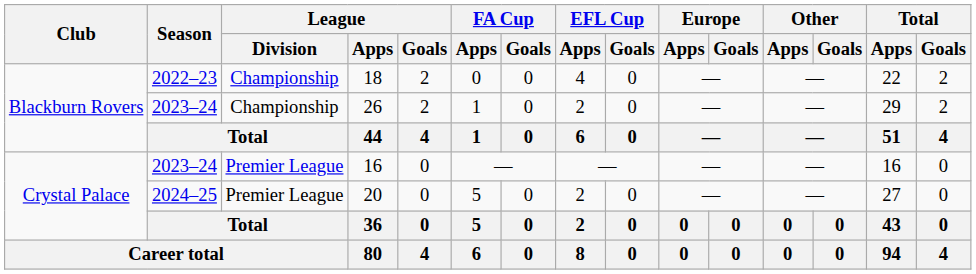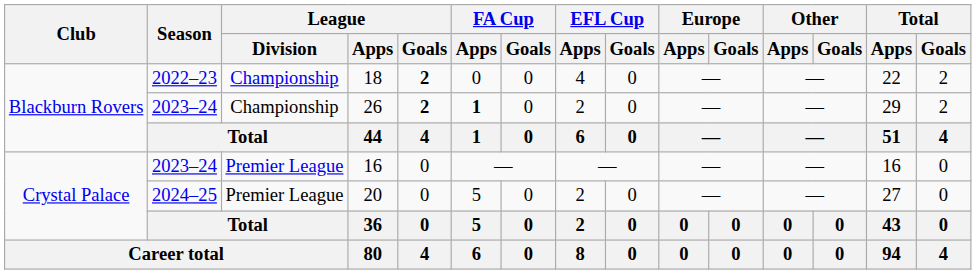(425, 78) normal -> (425, 78) bold
(425, 107) normal -> (425, 107) bold
(476, 107) normal -> (476, 107) bold
